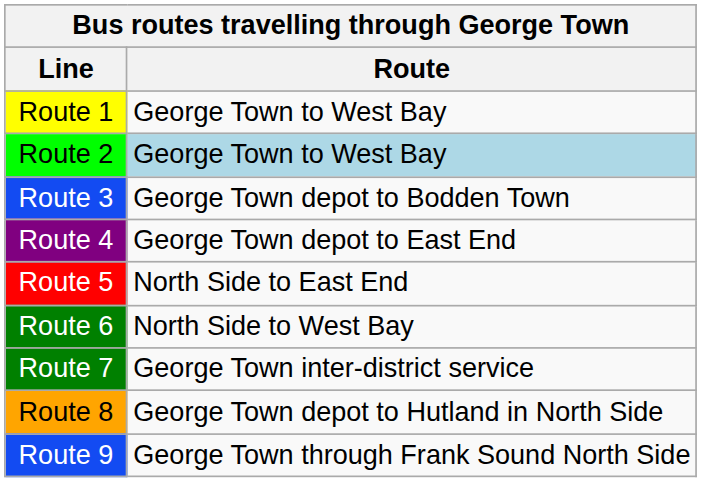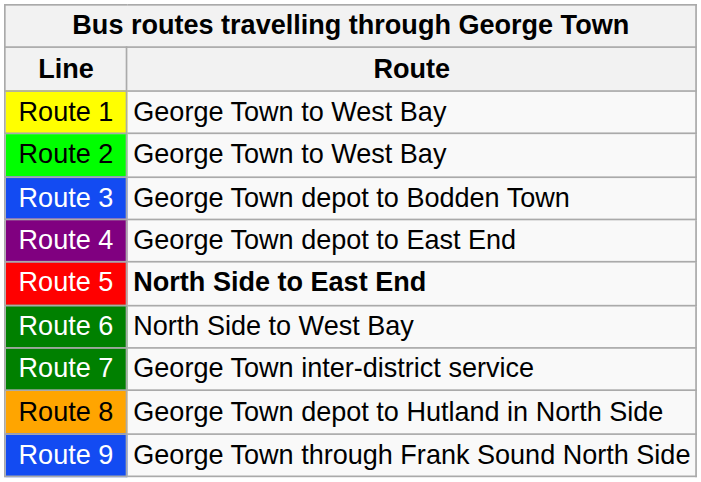(290, 154) lightblue background -> (290, 154) no background
(271, 283) normal -> (280, 283) bold
